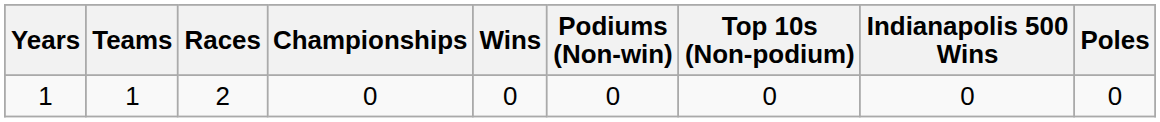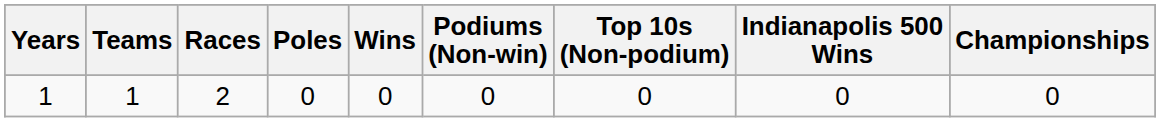columns swapped: (1115, 40) <-> (370, 40)
